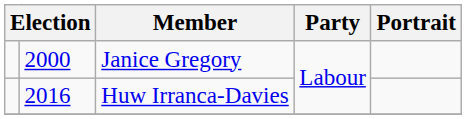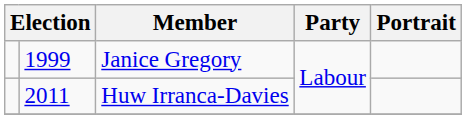(47, 59) 2000 -> (47, 59) 1999
(47, 95) 2016 -> (47, 95) 2011
